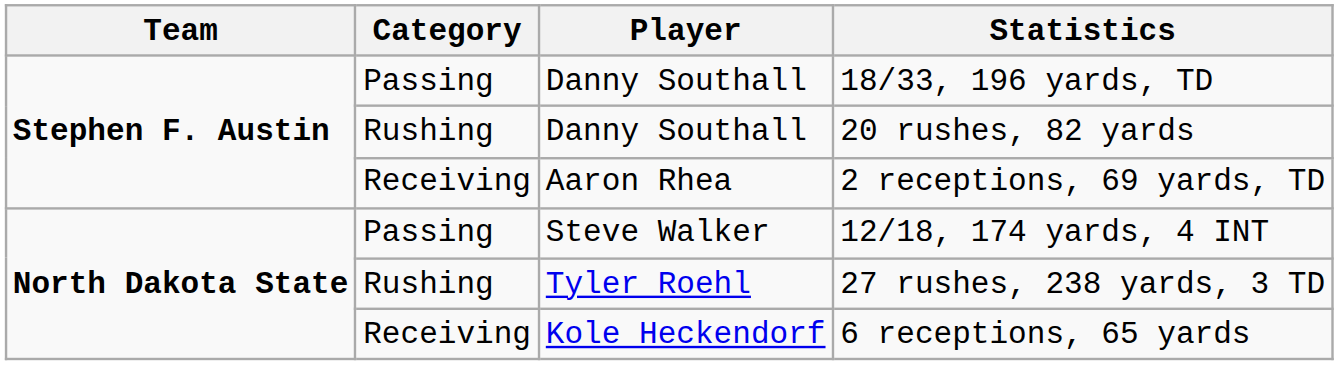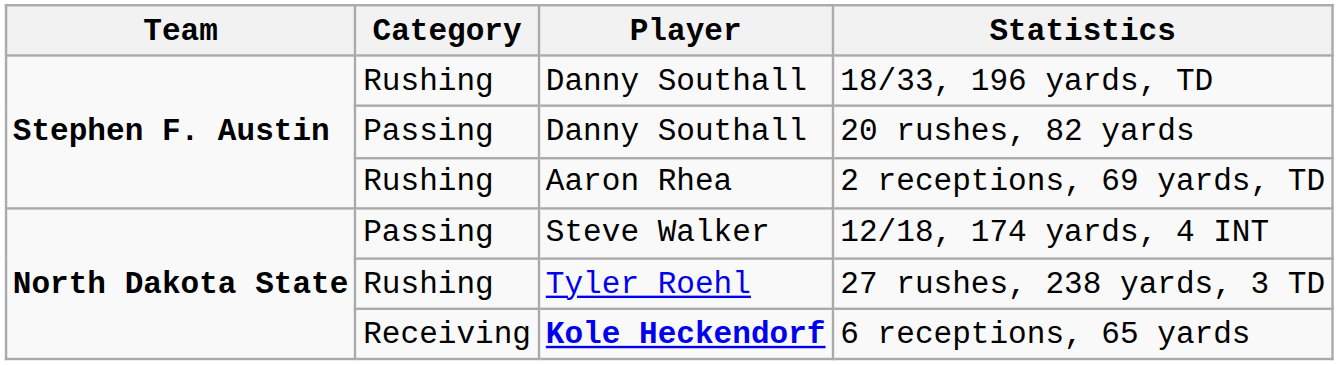(428, 81) Passing -> (428, 81) Rushing
(428, 132) Rushing -> (428, 132) Passing
(447, 182) Receiving -> (428, 182) Rushing
(686, 334) normal -> (686, 334) bold
